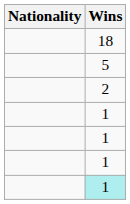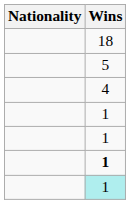(105, 89) 2 -> (105, 89) 4
(105, 162) normal -> (105, 162) bold
